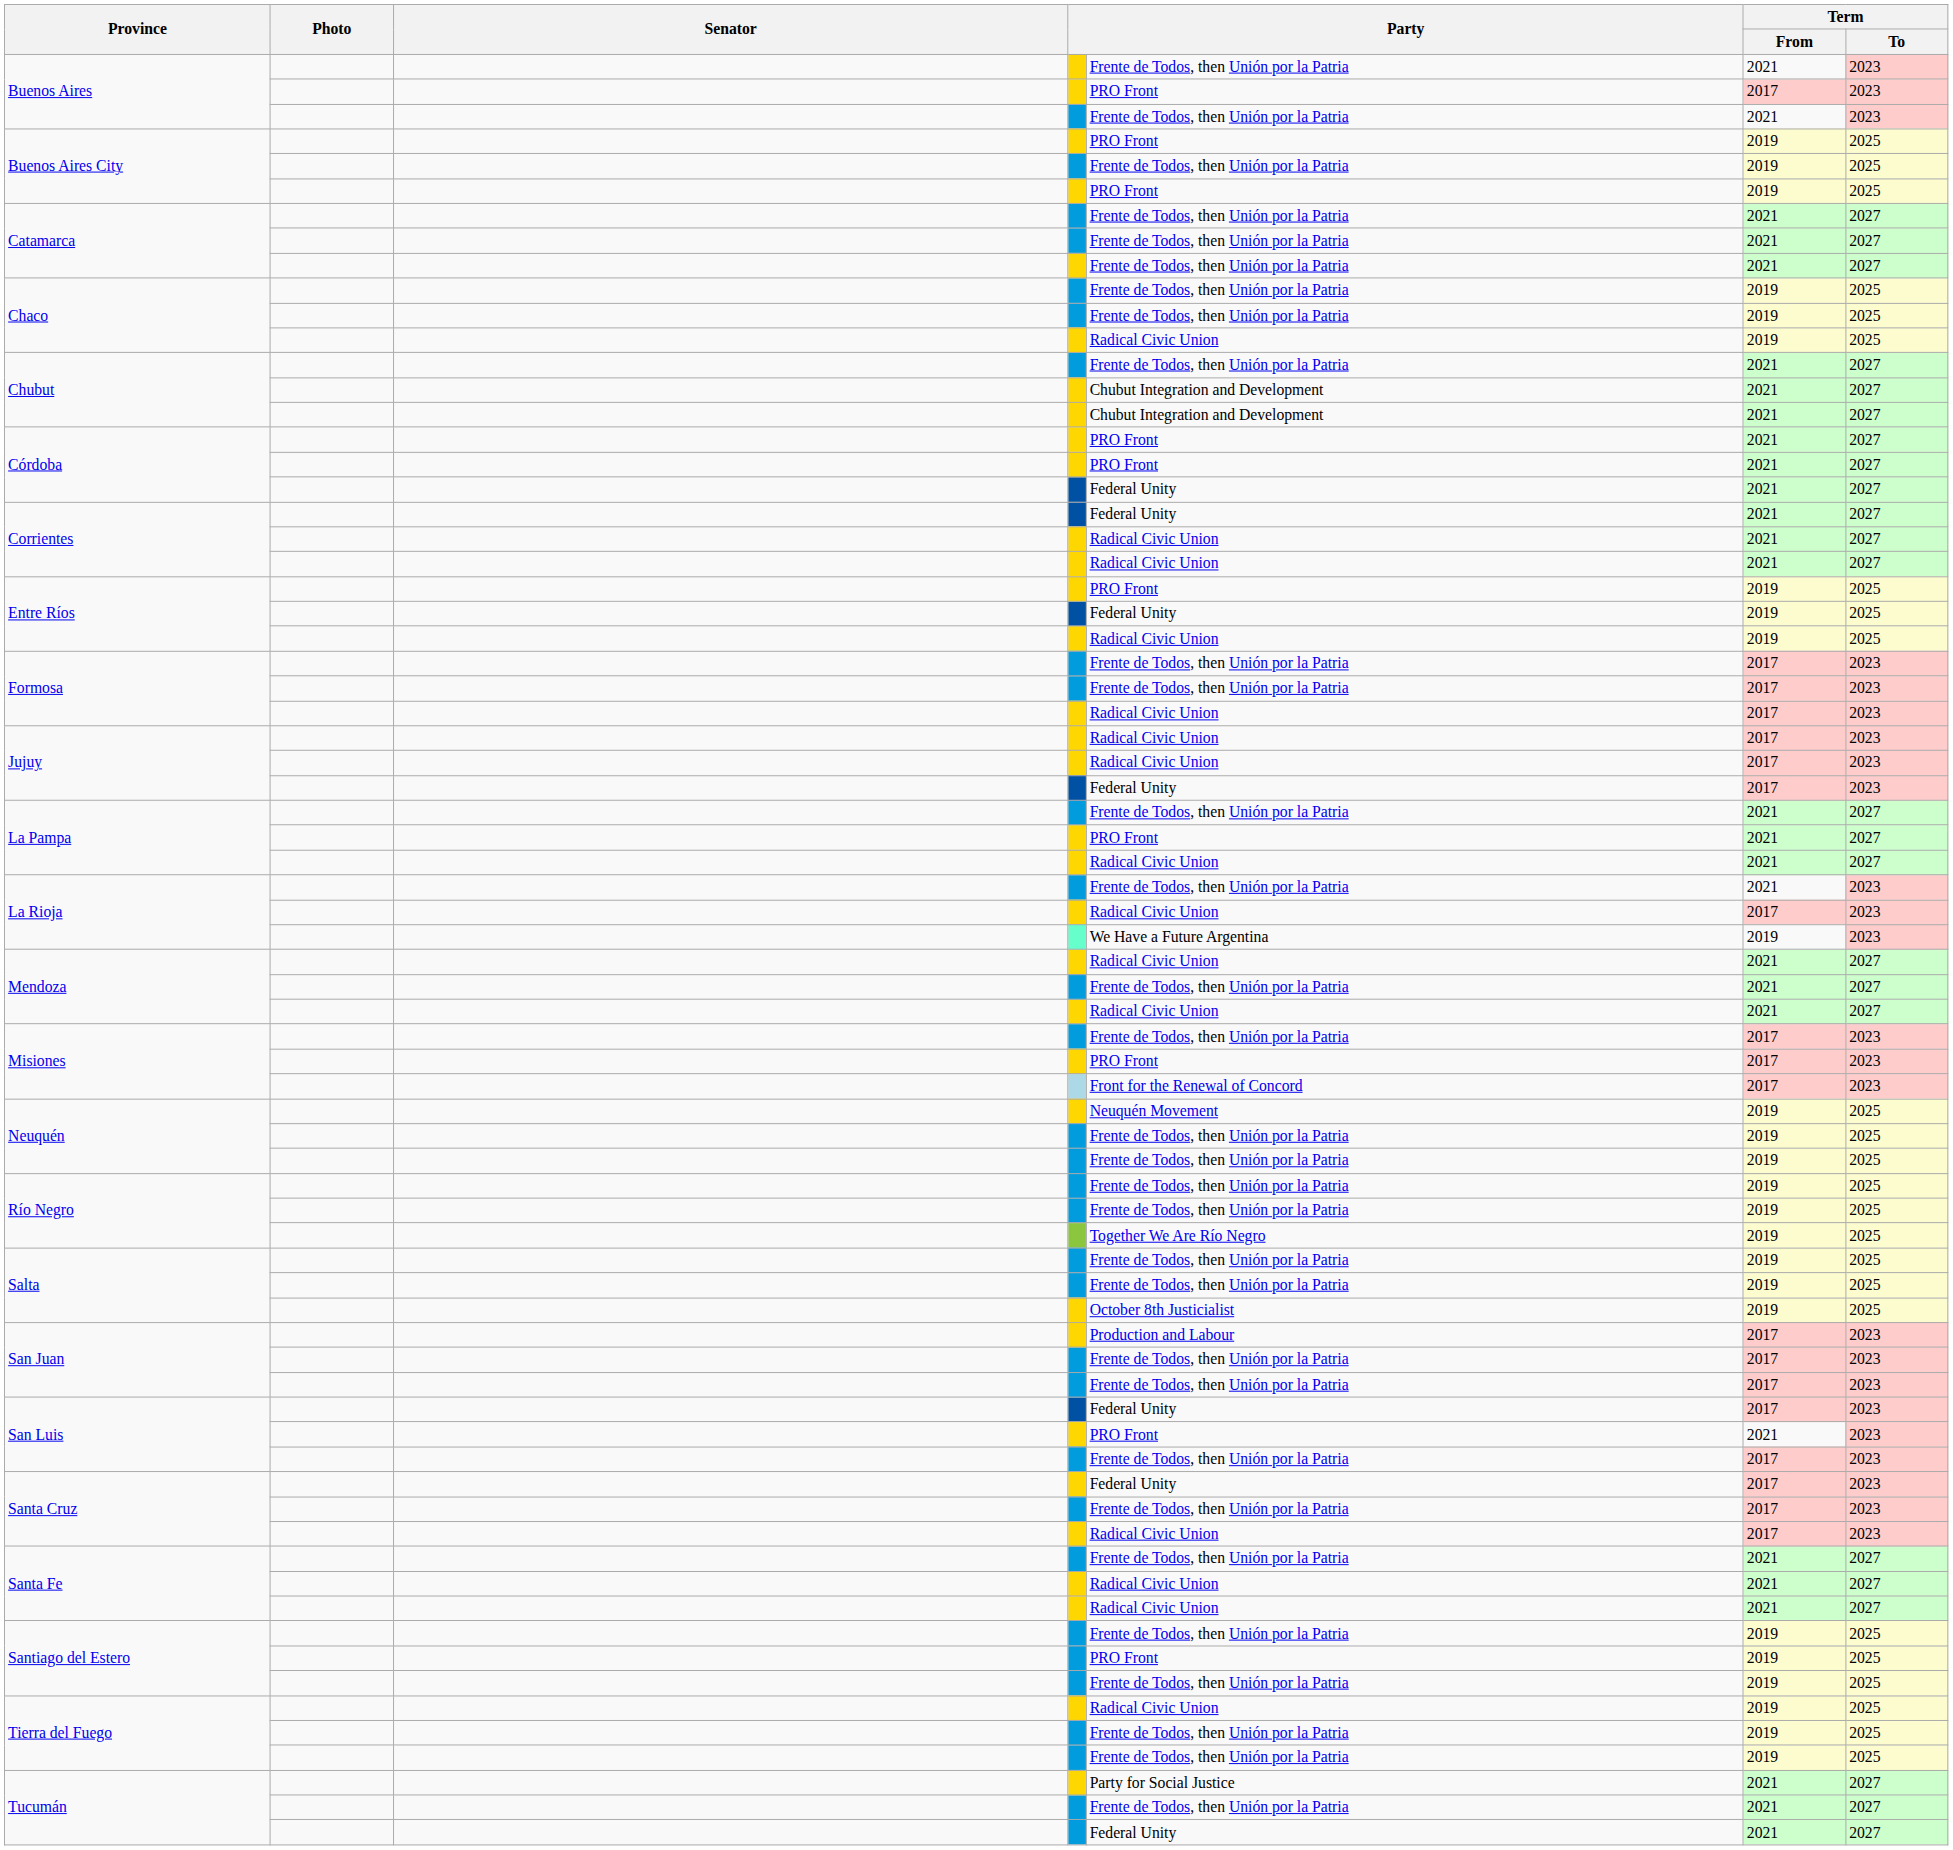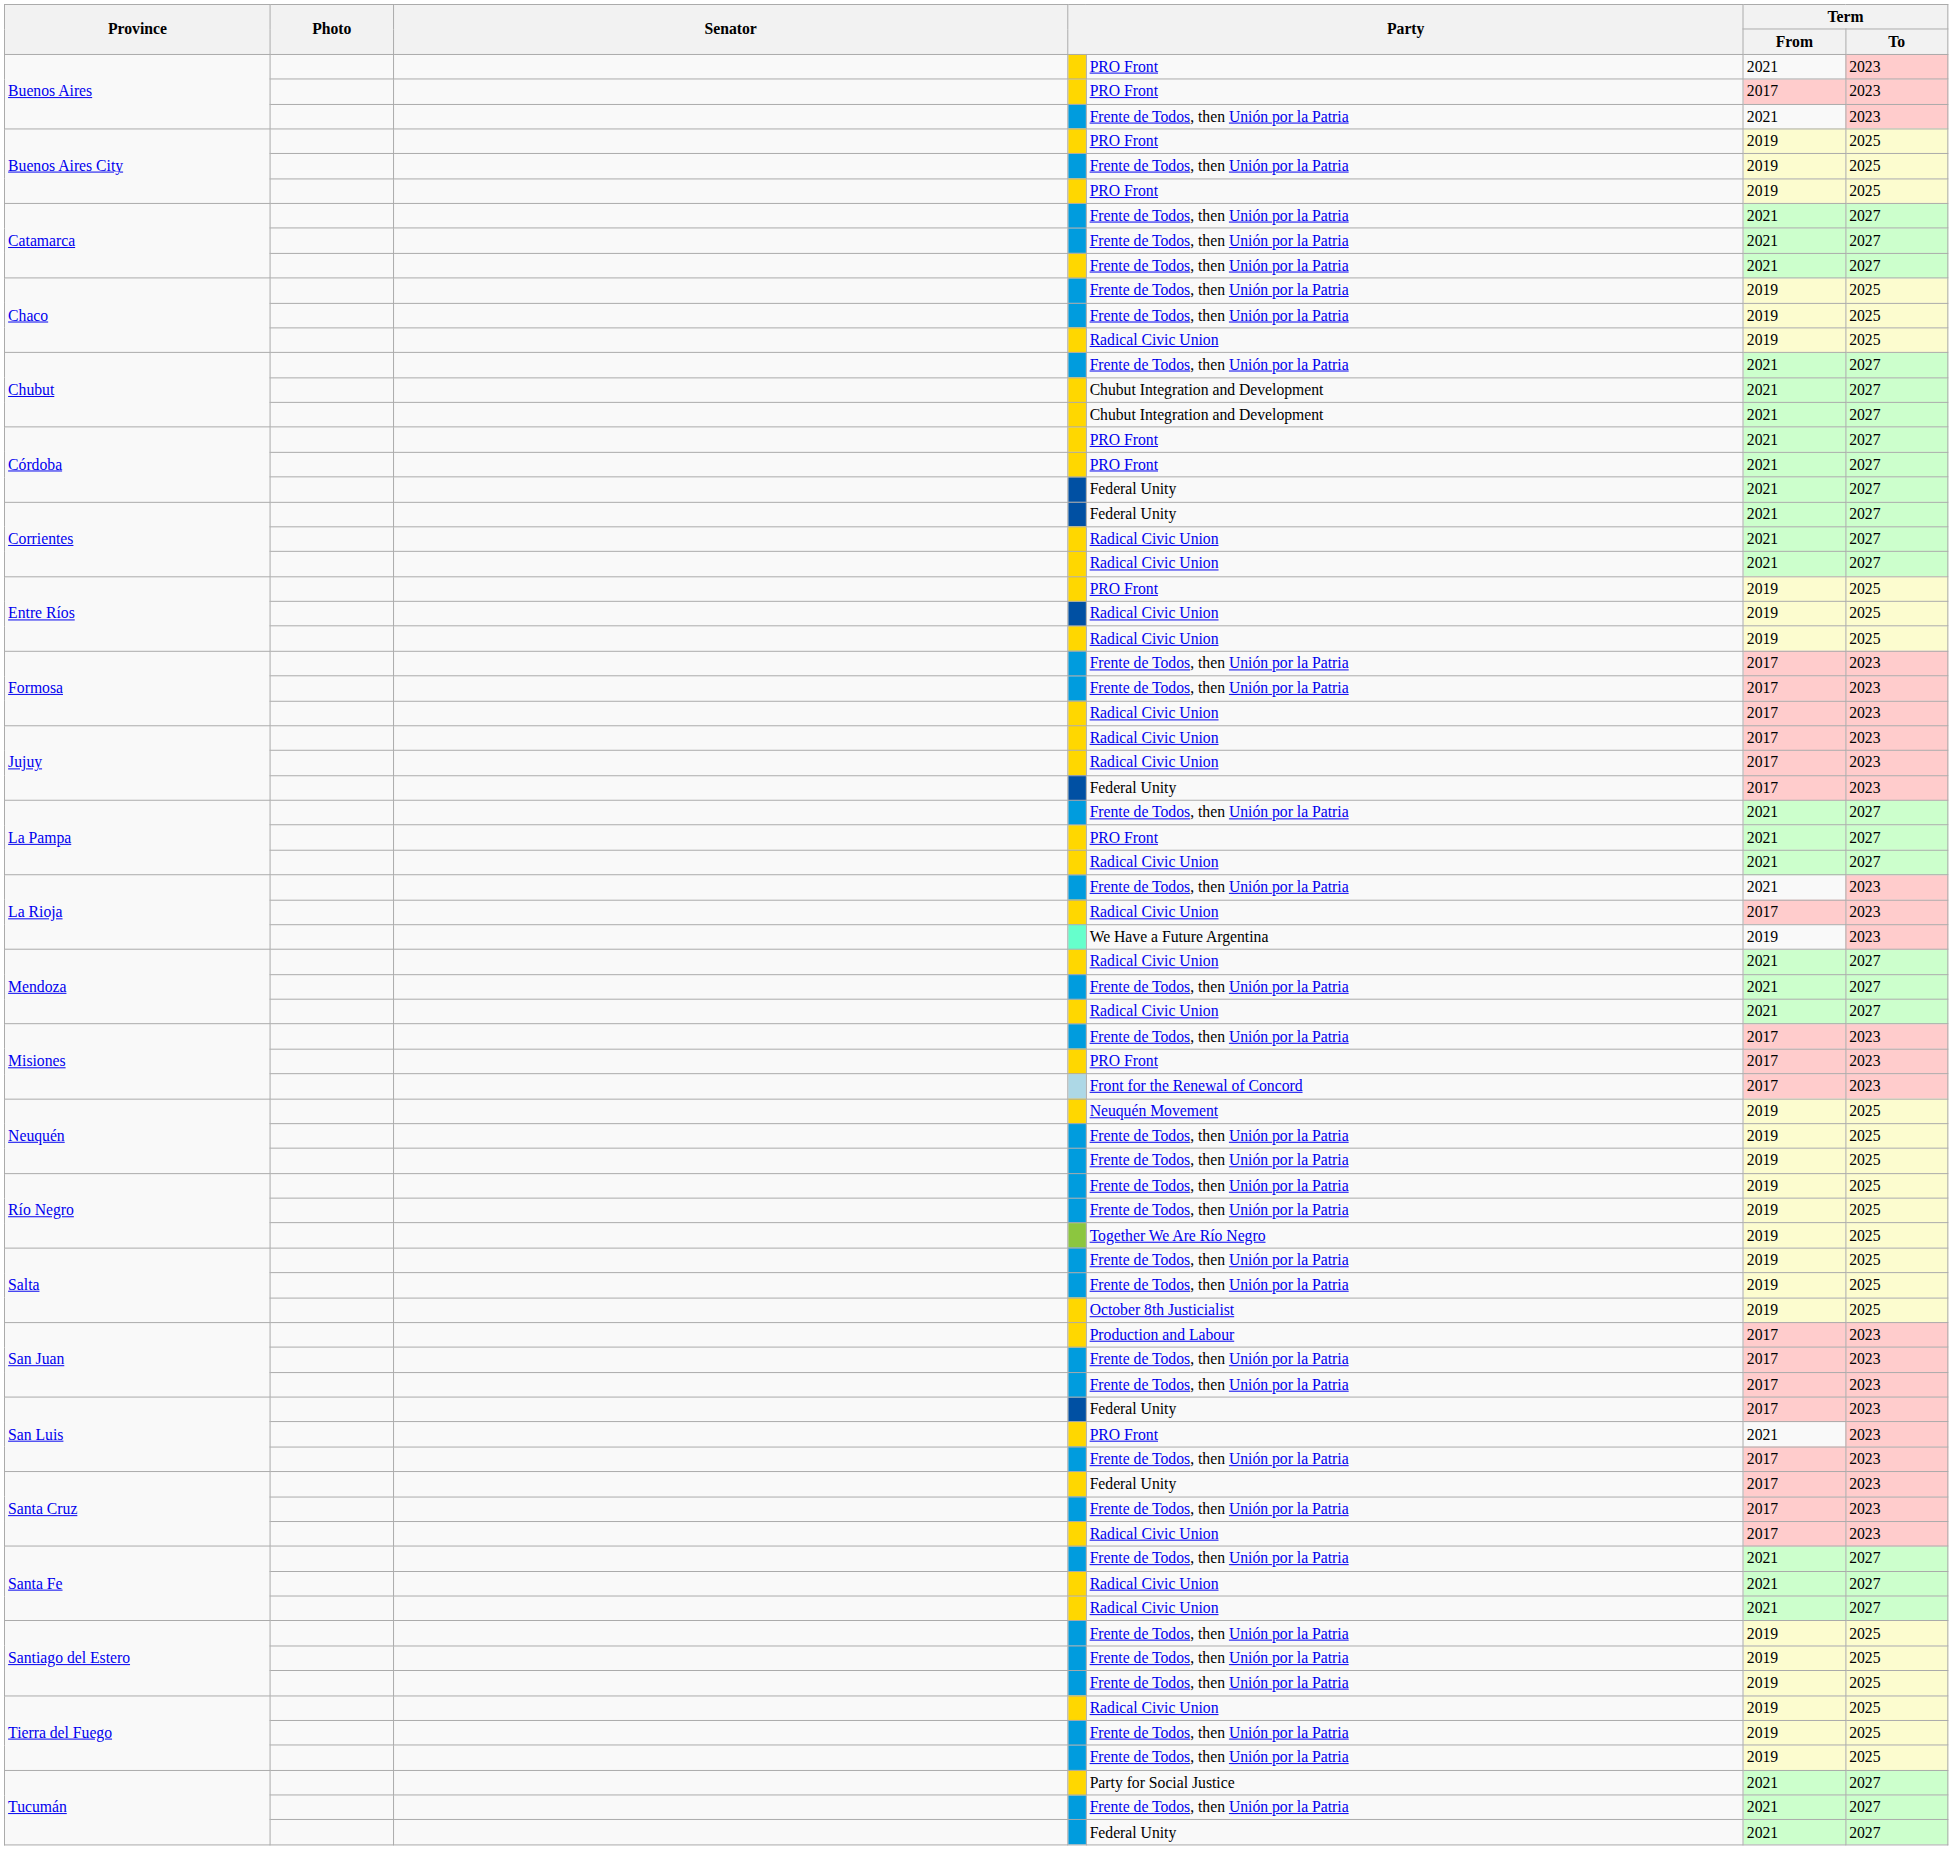(1219, 66) Frente de Todos, then Unión por la Patria -> (1124, 66) PRO Front
(1133, 613) Federal Unity -> (1154, 613) Radical Civic Union
(1124, 1658) PRO Front -> (1219, 1658) Frente de Todos, then Unión por la Patria
